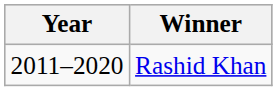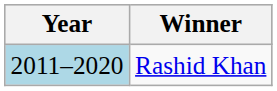(67, 64) no background -> (67, 64) lightblue background
